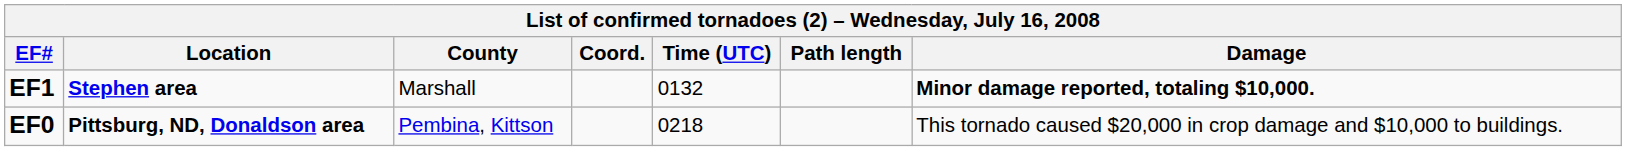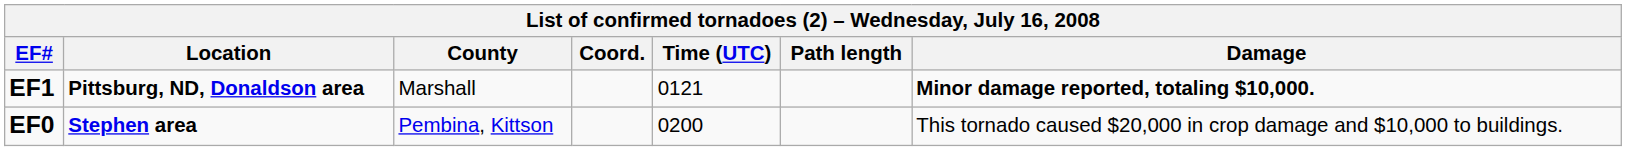(133, 88) Stephen area -> (216, 88) Pittsburg, ND, Donaldson area
(680, 88) 0132 -> (680, 88) 0121
(216, 125) Pittsburg, ND, Donaldson area -> (133, 125) Stephen area
(680, 125) 0218 -> (680, 125) 0200
